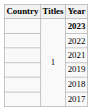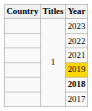(76, 25) bold -> (76, 25) normal
(76, 69) no background -> (76, 69) gold background
(76, 84) normal -> (76, 84) bold
